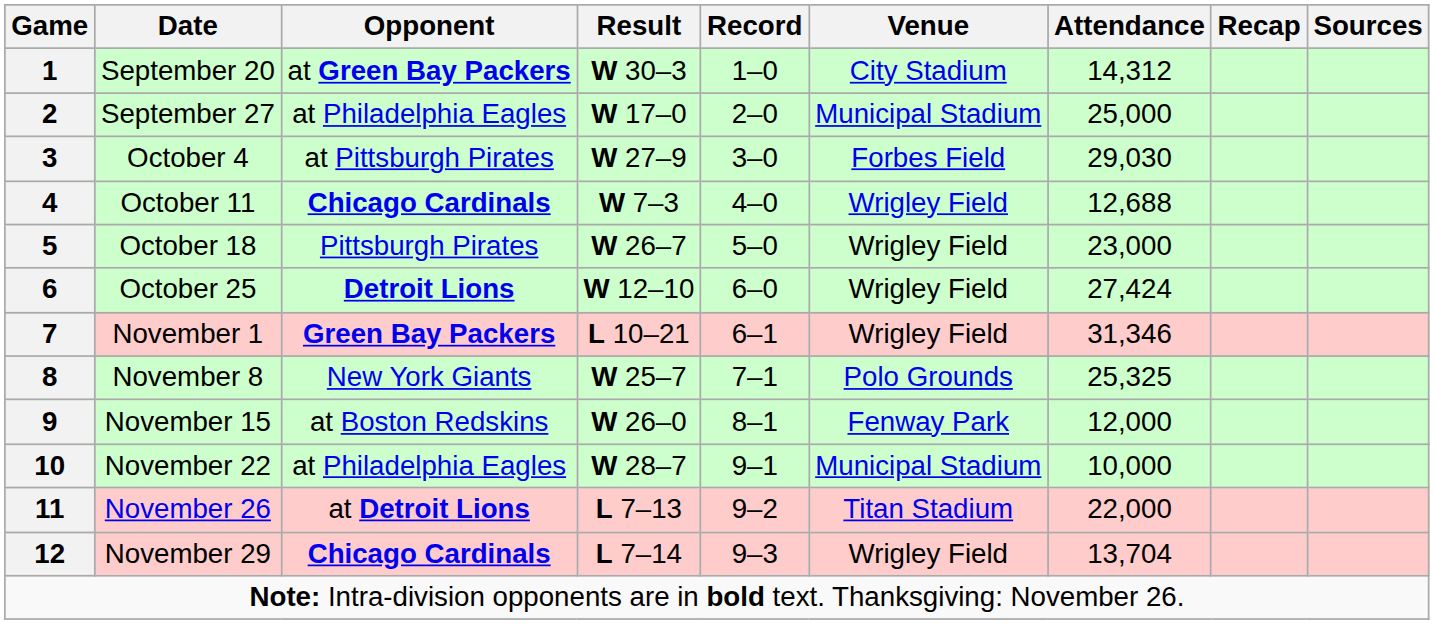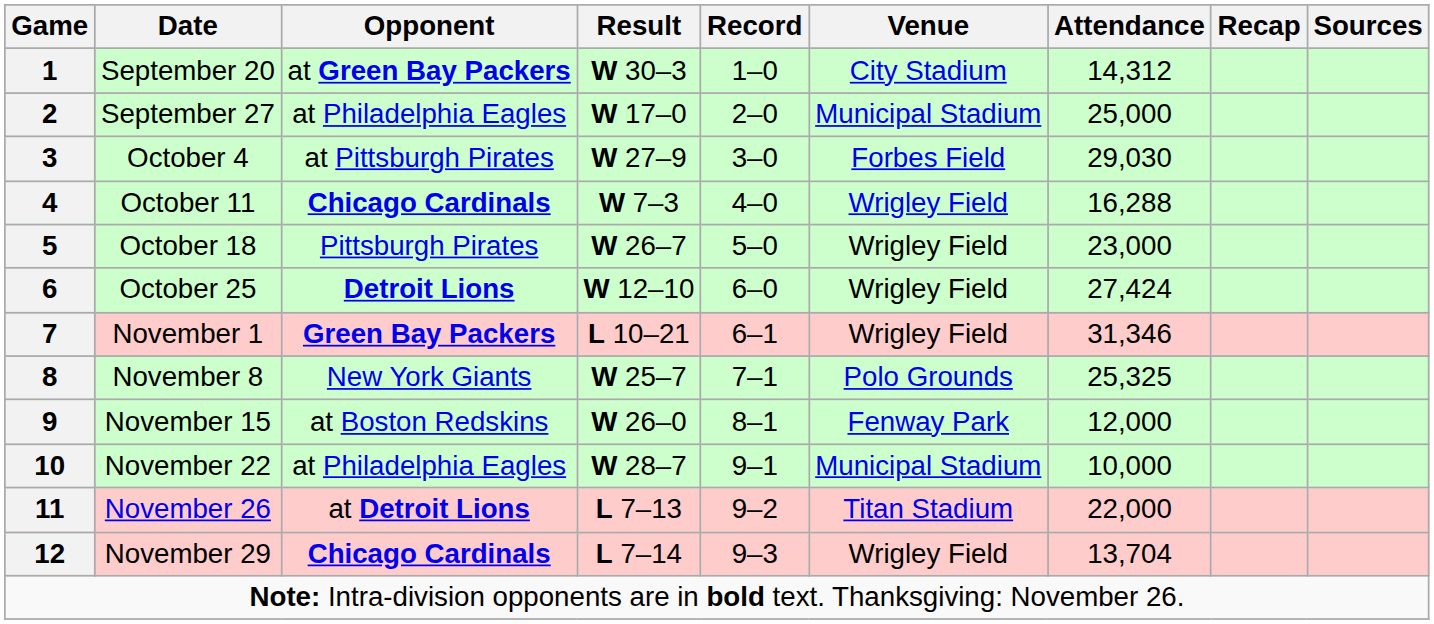(1129, 202) 12,688 -> (1129, 202) 16,288
